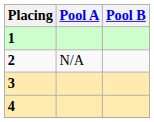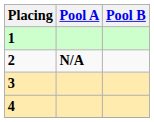(72, 60) normal -> (72, 60) bold
